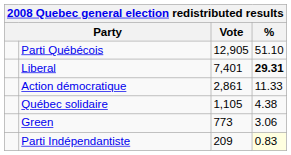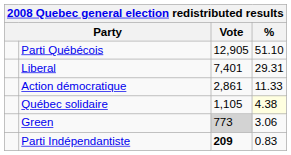(269, 68) bold -> (269, 68) normal
(266, 104) no background -> (266, 104) lightyellow background
(223, 123) no background -> (223, 123) lightgrey background
(223, 141) normal -> (223, 141) bold
(266, 141) lightyellow background -> (266, 141) no background
